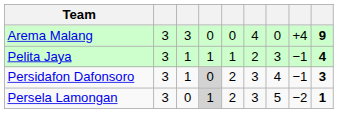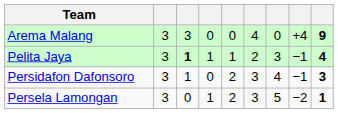(188, 56) normal -> (188, 56) bold
(210, 77) lightgrey background -> (210, 77) no background
(210, 98) lightgrey background -> (210, 98) no background
